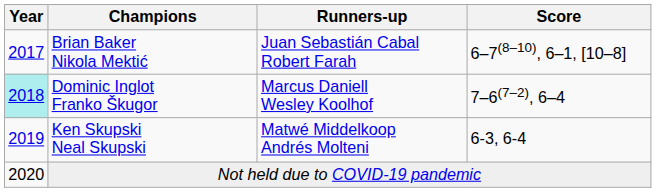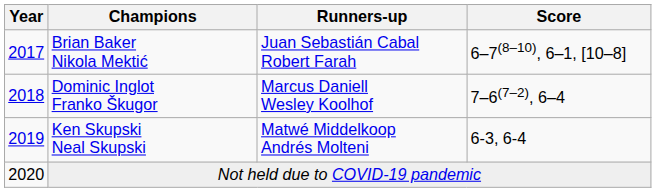(26, 95) paleturquoise background -> (26, 95) no background
